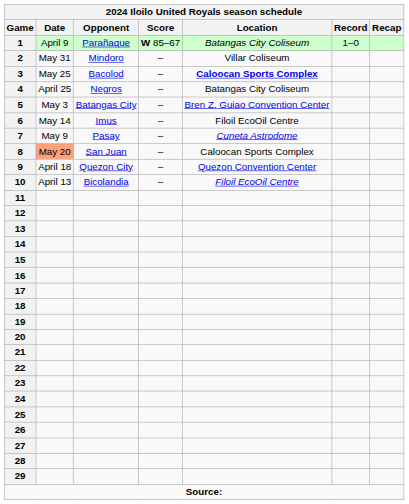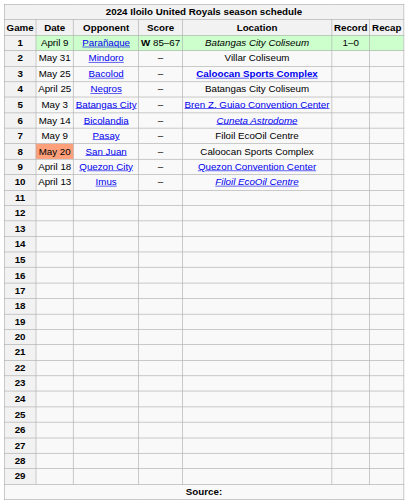(106, 120) Imus -> (106, 120) Bicolandia
(257, 120) Filoil EcoOil Centre -> (257, 120) Cuneta Astrodome
(257, 136) Cuneta Astrodome -> (257, 136) Filoil EcoOil Centre
(106, 182) Bicolandia -> (106, 182) Imus
